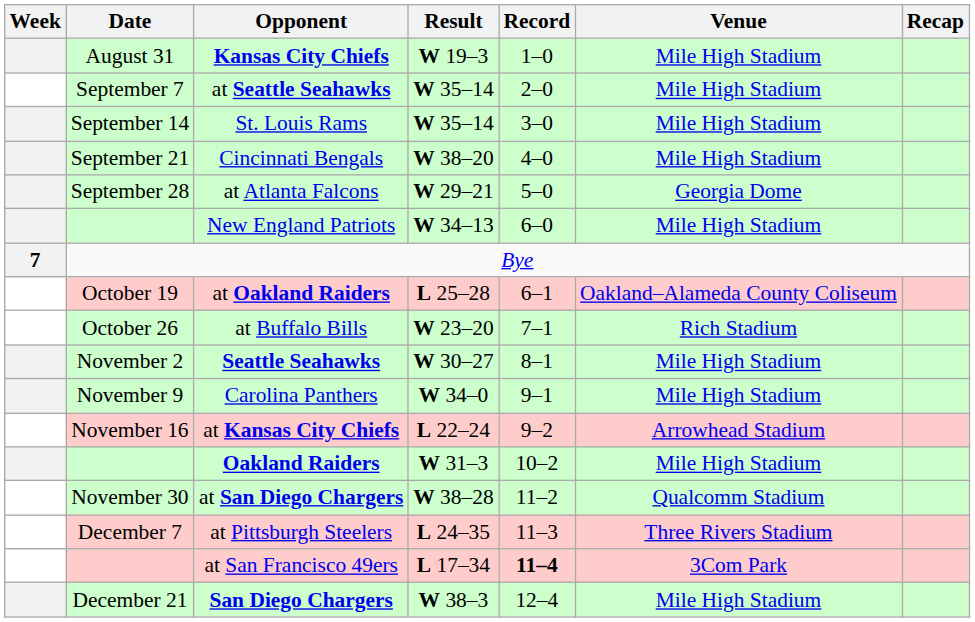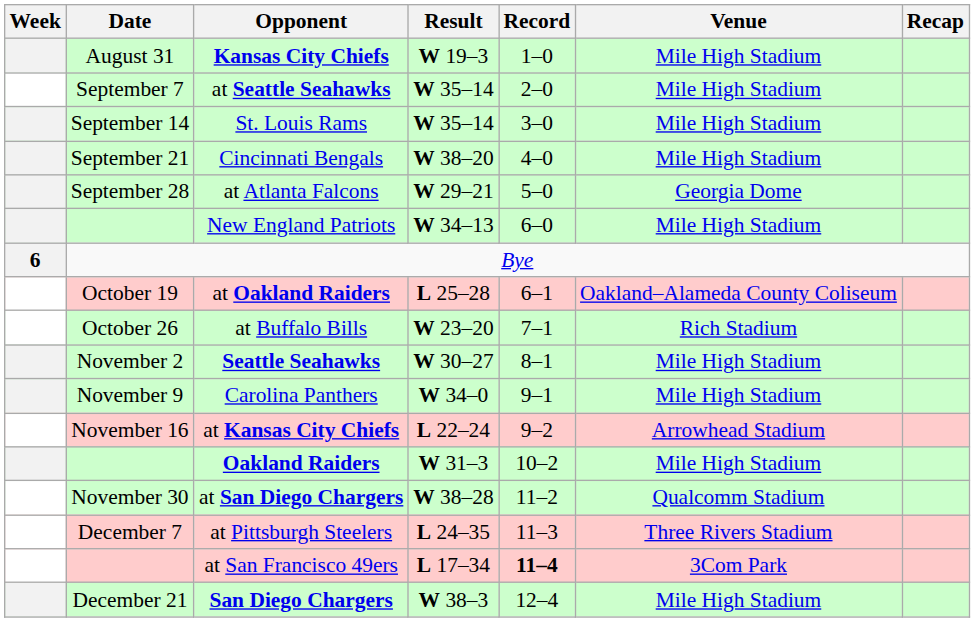(35, 259) 7 -> (35, 259) 6
